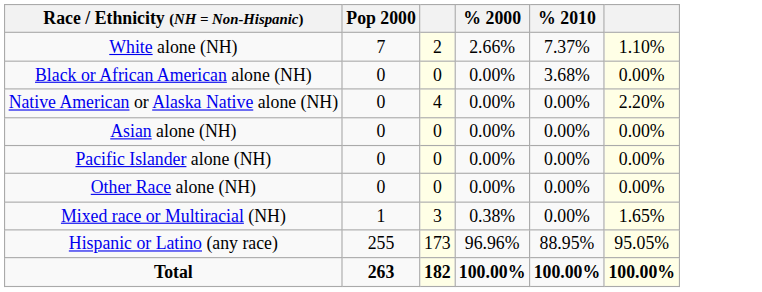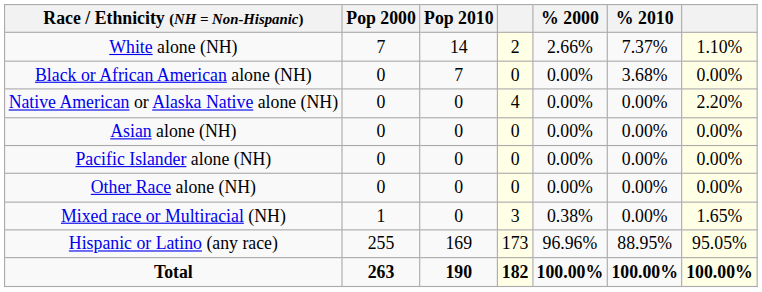+ column: (459, 18)
